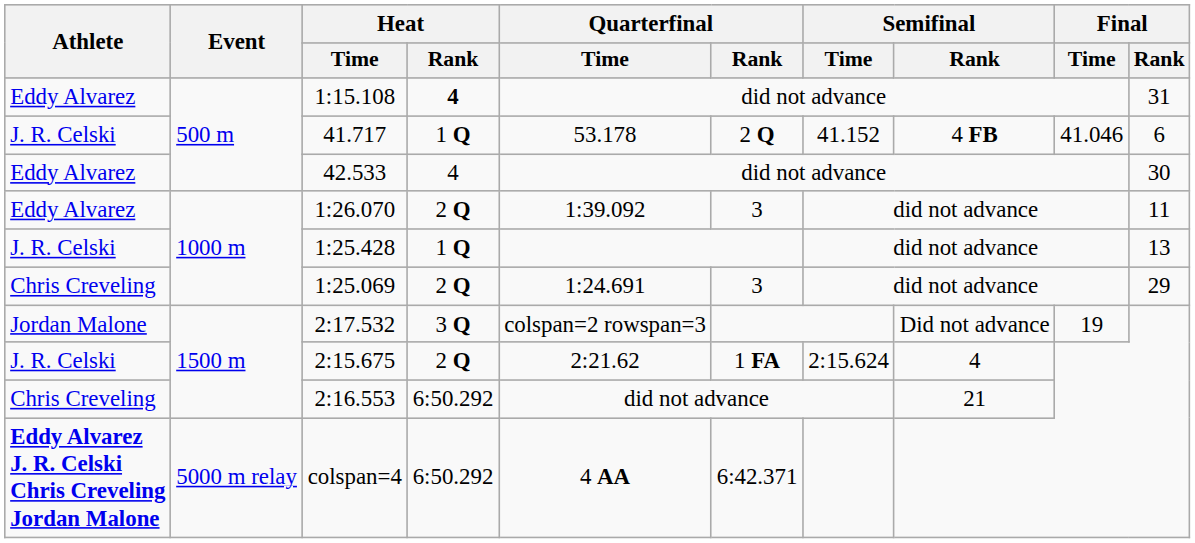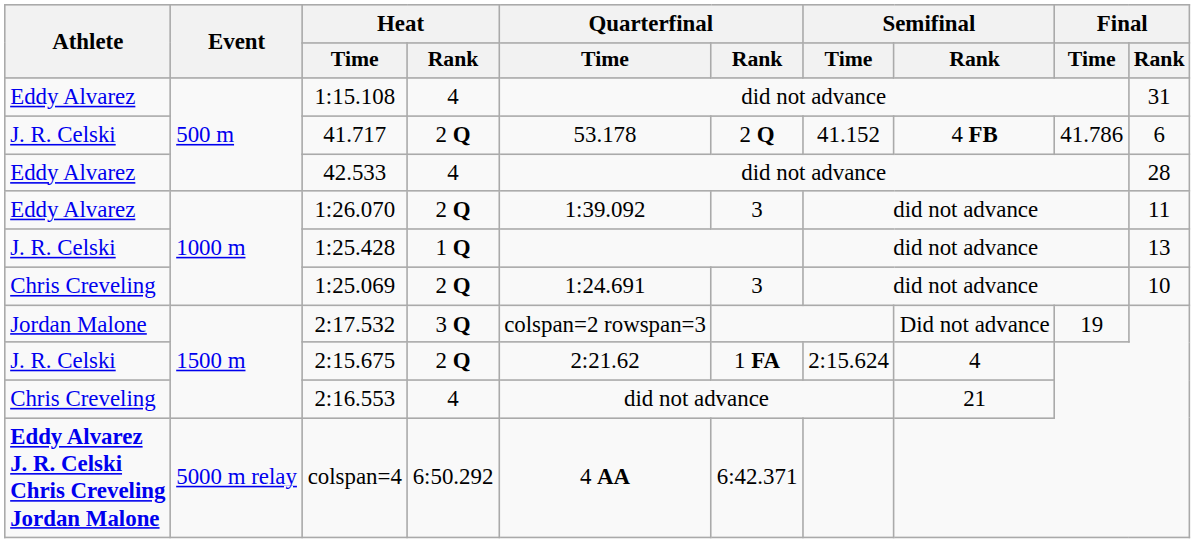(453, 97) bold -> (453, 97) normal
(453, 135) 1 Q -> (453, 135) 2 Q
(1092, 135) 41.046 -> (1092, 135) 41.786
(1159, 172) 30 -> (1159, 172) 28
(1159, 286) 29 -> (1159, 286) 10
(453, 399) 6:50.292 -> (453, 399) 4
